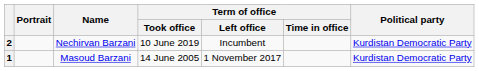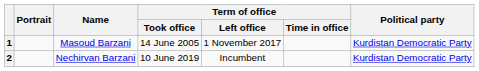rows swapped: (9, 58) <-> (9, 43)
